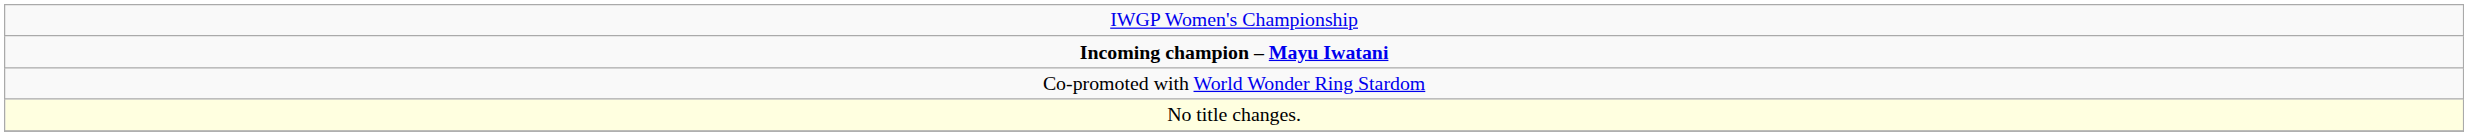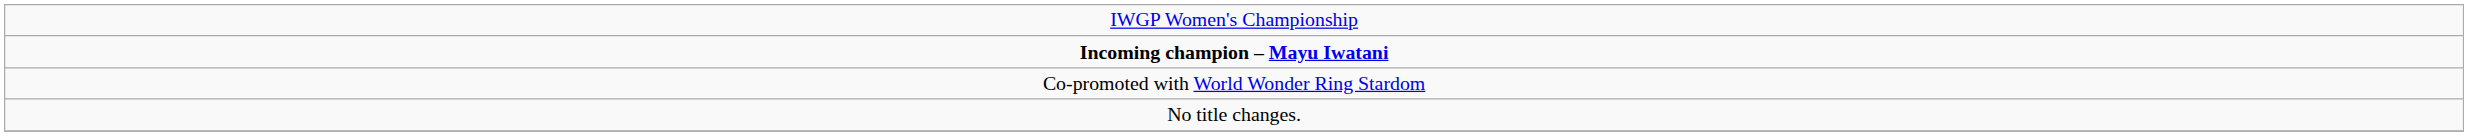(1234, 114) lightyellow background -> (1234, 114) no background
